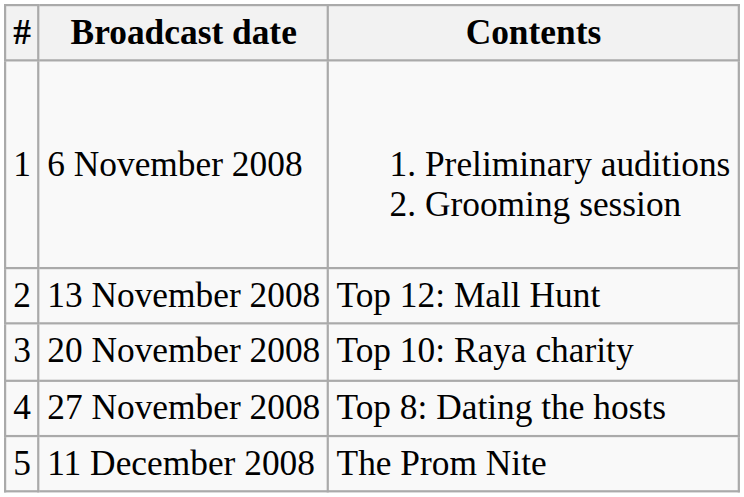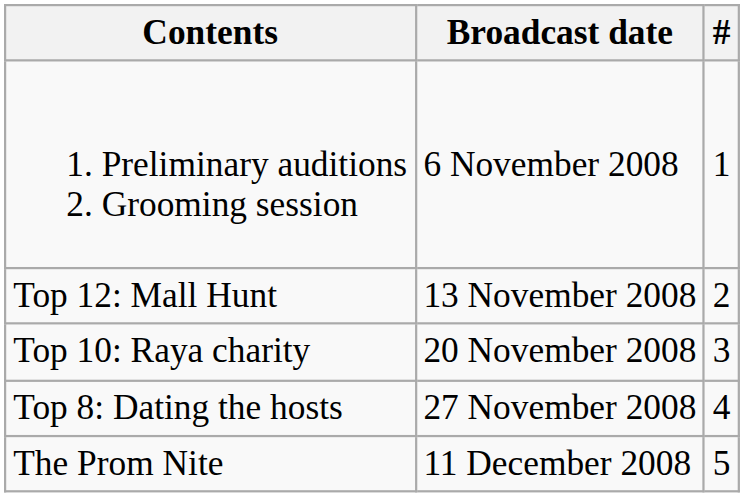columns swapped: (22, 32) <-> (533, 32)
